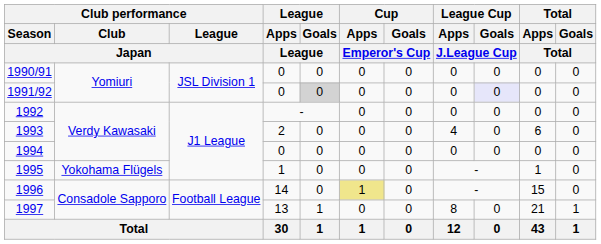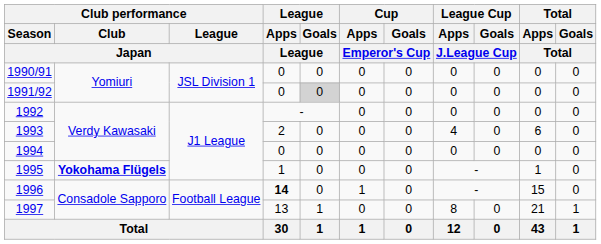(497, 92) lavender background -> (497, 92) no background
(112, 170) normal -> (112, 170) bold
(281, 190) normal -> (281, 190) bold
(362, 190) khaki background -> (362, 190) no background
